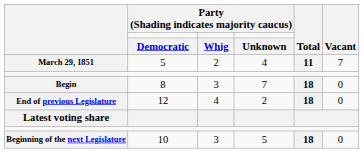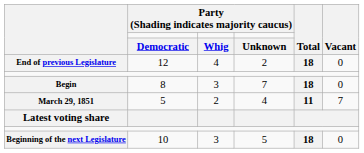rows swapped: (66, 101) <-> (66, 63)
